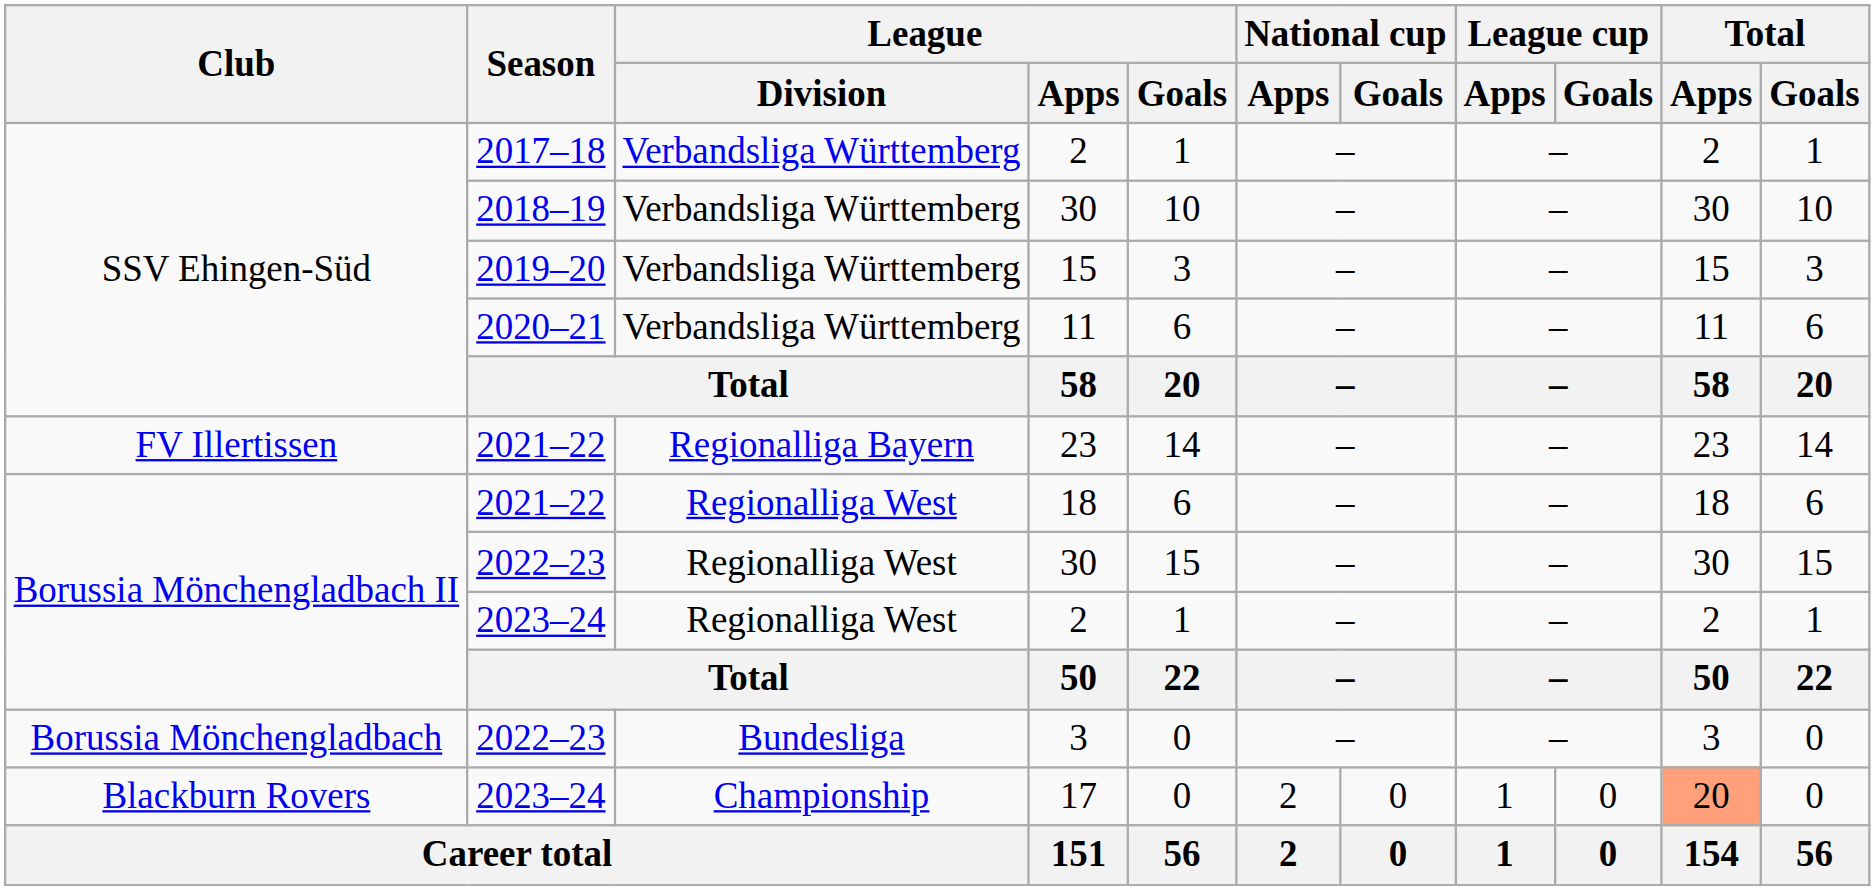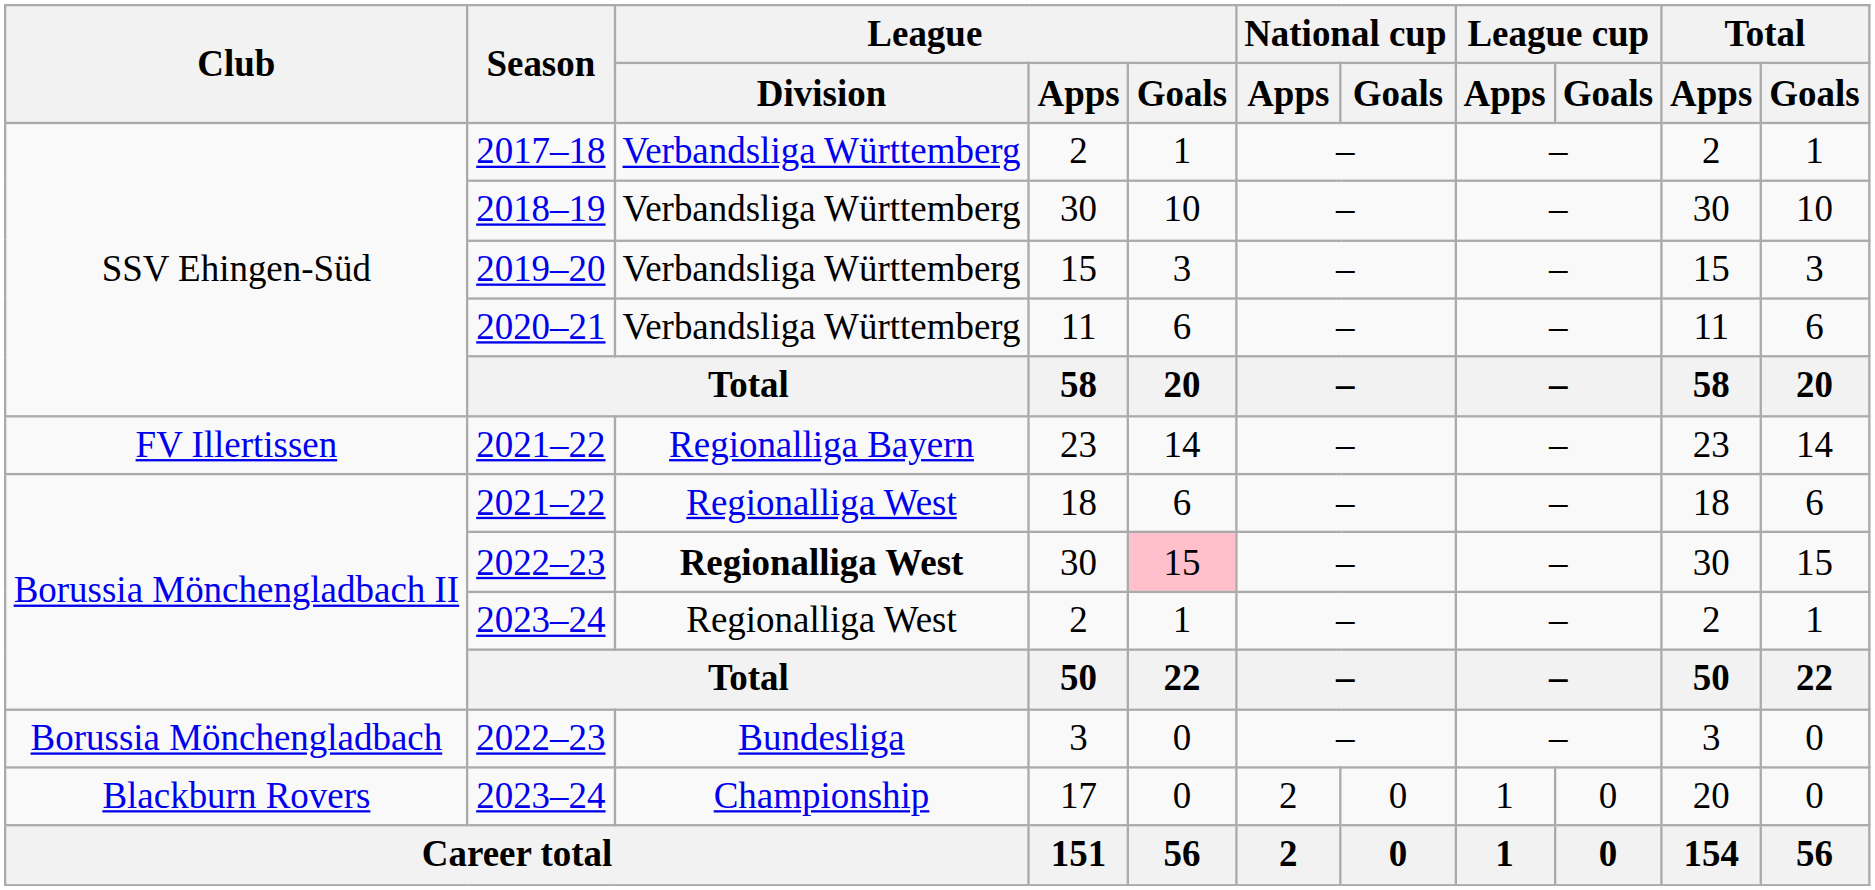(822, 561) normal -> (822, 561) bold
(1182, 561) no background -> (1182, 561) pink background
(1711, 795) lightsalmon background -> (1711, 795) no background
